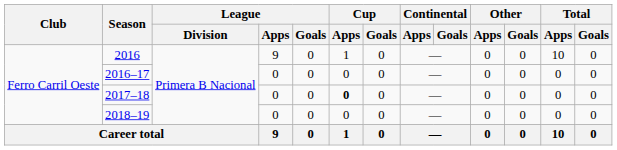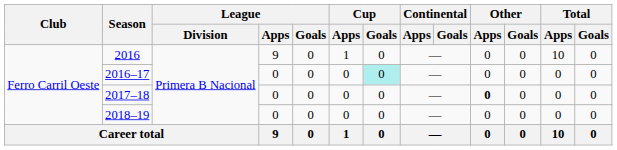(381, 74) no background -> (381, 74) paleturquoise background
(346, 94) bold -> (346, 94) normal
(487, 94) normal -> (487, 94) bold
